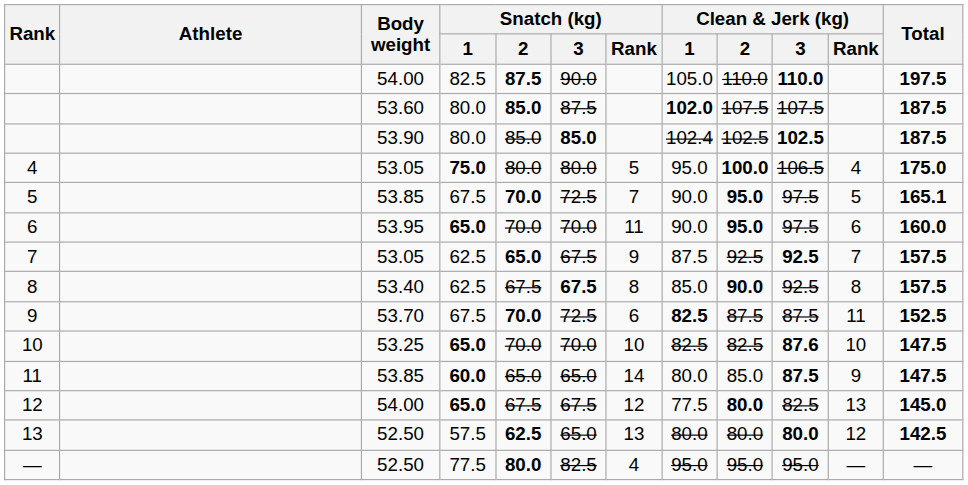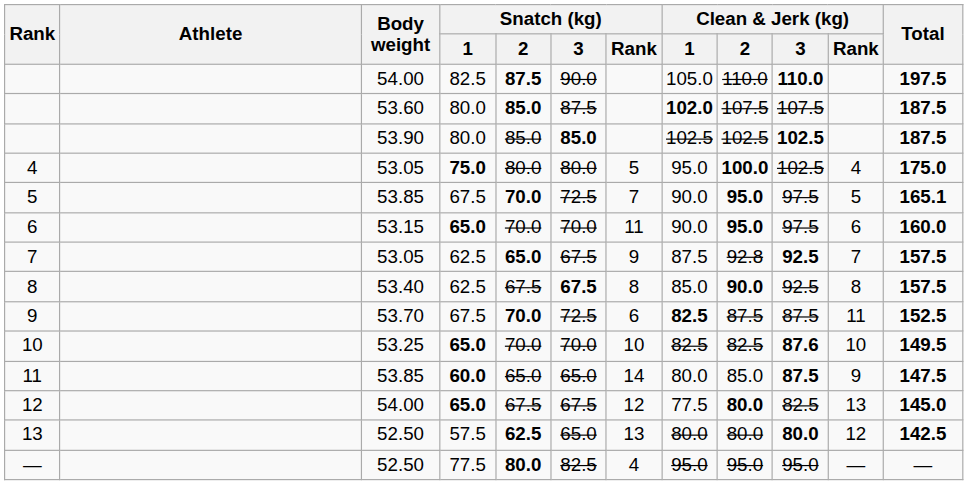(689, 138) 102.4 -> (689, 138) 102.5
(800, 167) 106.5 -> (800, 167) 102.5
(401, 227) 53.95 -> (401, 227) 53.15
(745, 256) 92.5 -> (745, 256) 92.8
(923, 345) 147.5 -> (923, 345) 149.5
